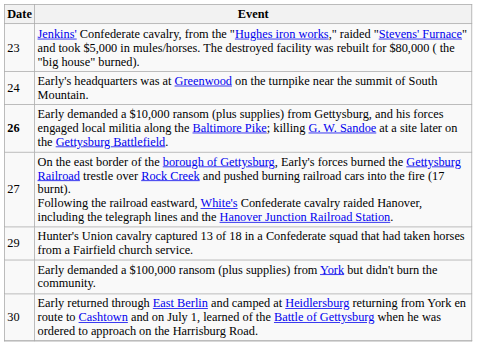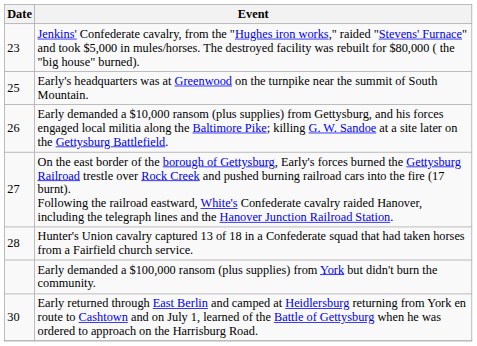(13, 87) 24 -> (13, 87) 25
(13, 128) bold -> (13, 128) normal
(13, 243) 29 -> (13, 243) 28
